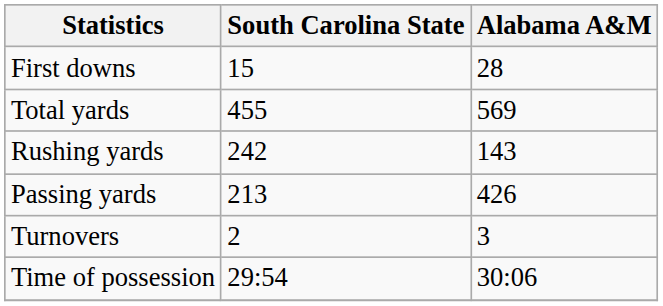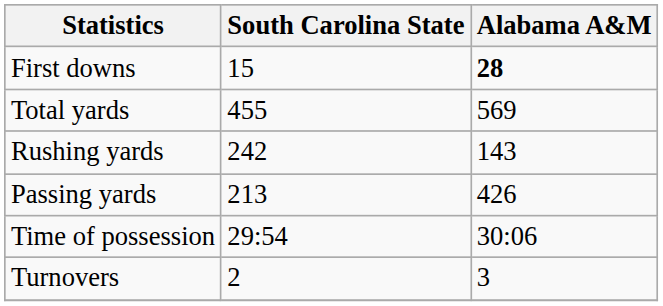(490, 67) normal -> (490, 67) bold
rows swapped: (65, 236) <-> (113, 278)
